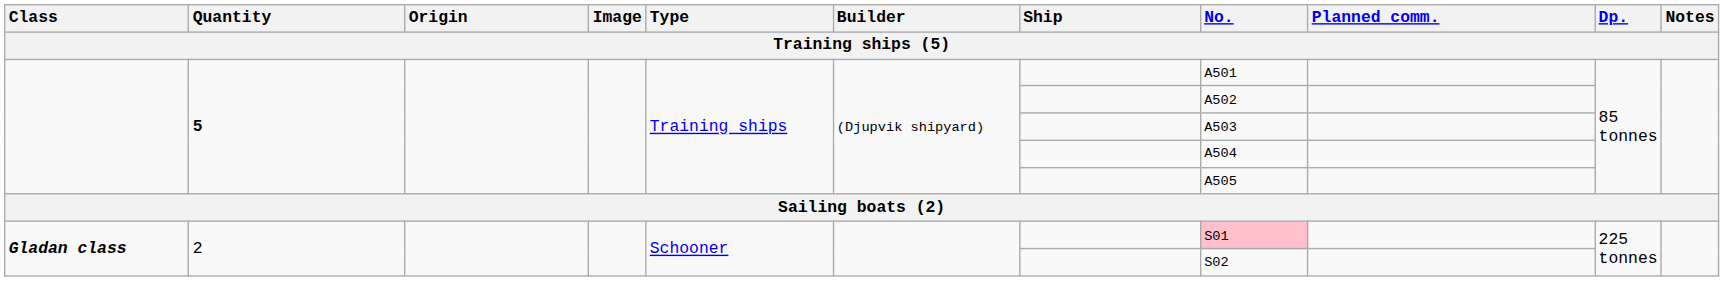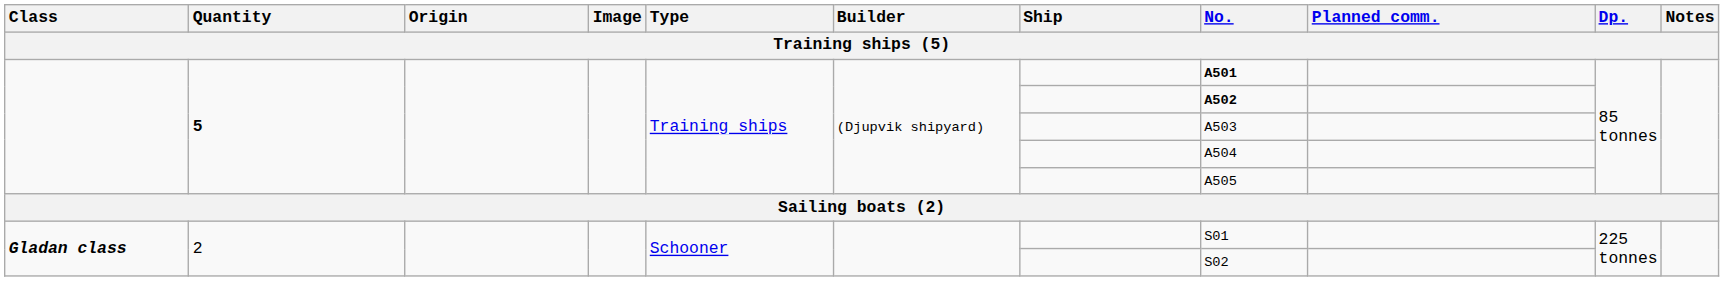(1221, 73) normal -> (1221, 72) bold
(1221, 100) normal -> (1221, 99) bold
(1216, 236) pink background -> (1216, 236) no background
